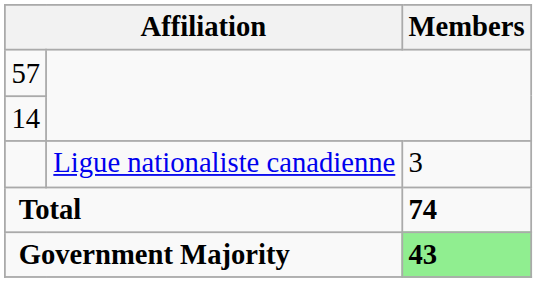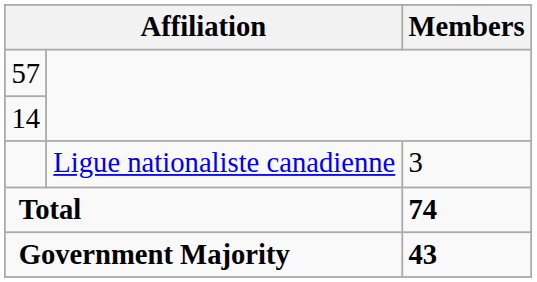(423, 254) lightgreen background -> (423, 254) no background
